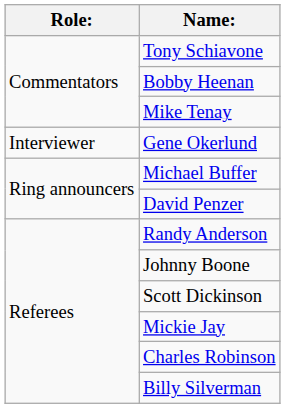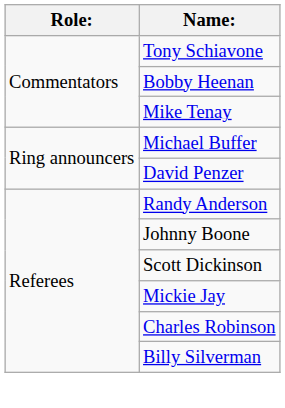- row: (200, 142)
